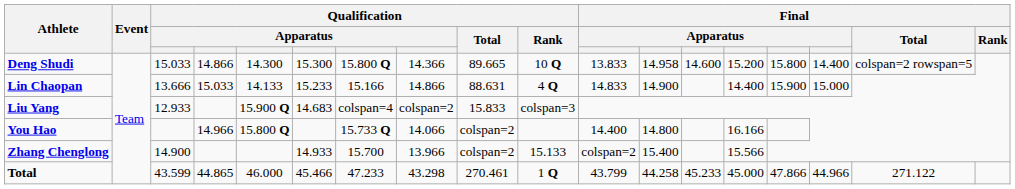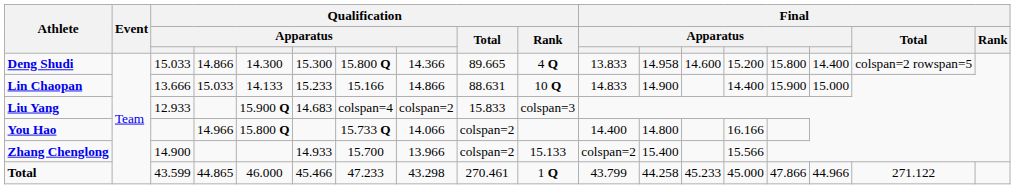(548, 64) 10 Q -> (548, 64) 4 Q
(548, 86) 4 Q -> (548, 86) 10 Q
